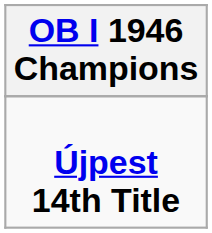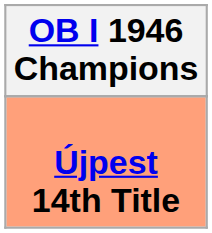(106, 180) no background -> (106, 180) lightsalmon background
